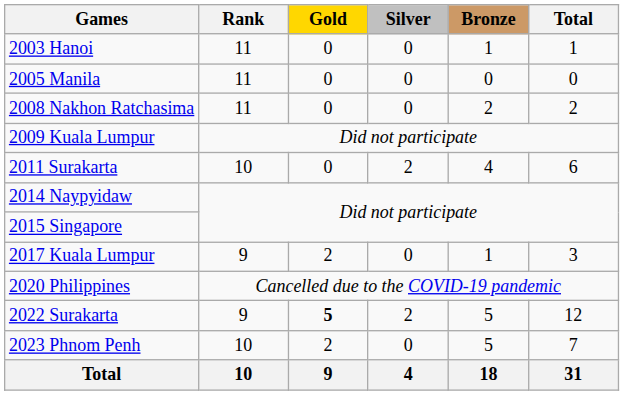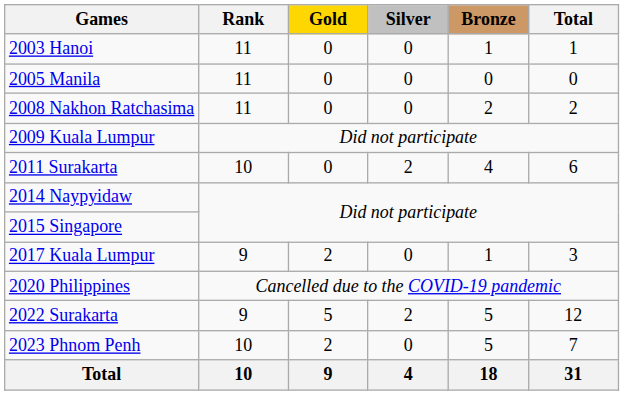(328, 315) bold -> (328, 315) normal
